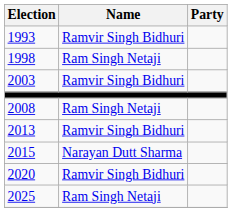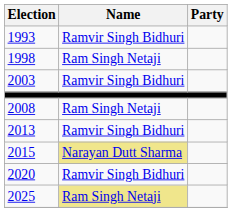(122, 152) no background -> (122, 152) khaki background
(111, 196) no background -> (111, 196) khaki background
